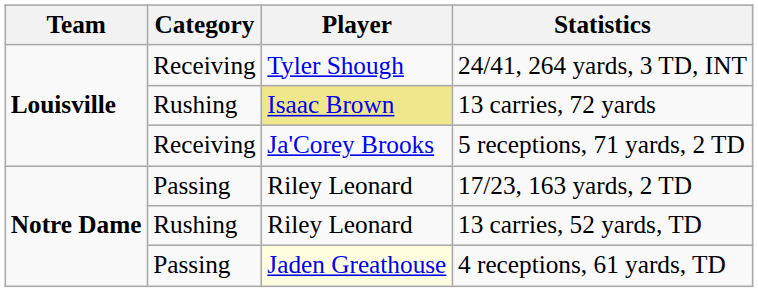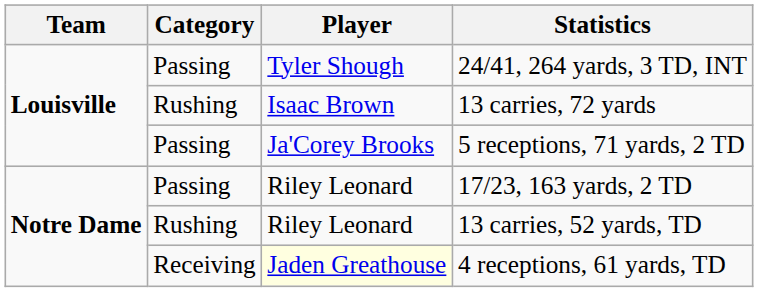(204, 64) Receiving -> (192, 64) Passing
(331, 105) khaki background -> (331, 105) no background
(204, 145) Receiving -> (192, 145) Passing
(192, 265) Passing -> (204, 265) Receiving
